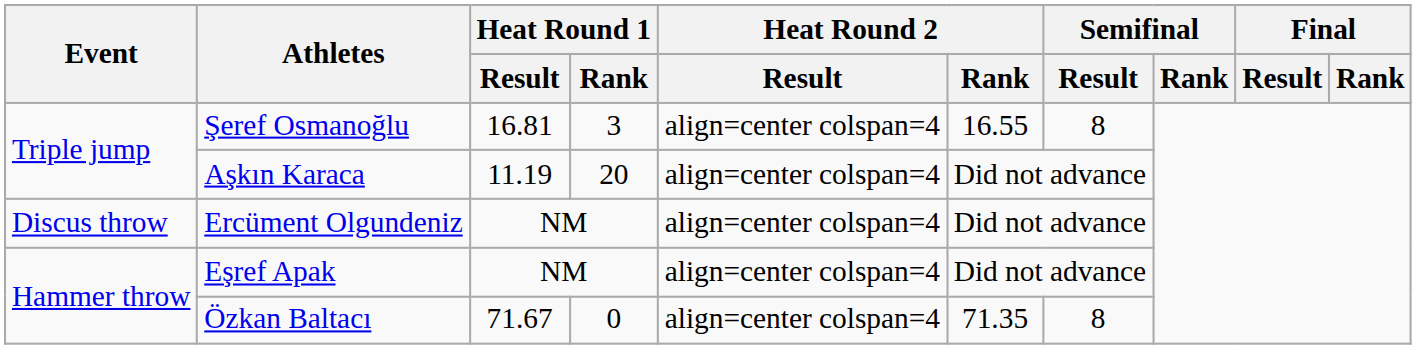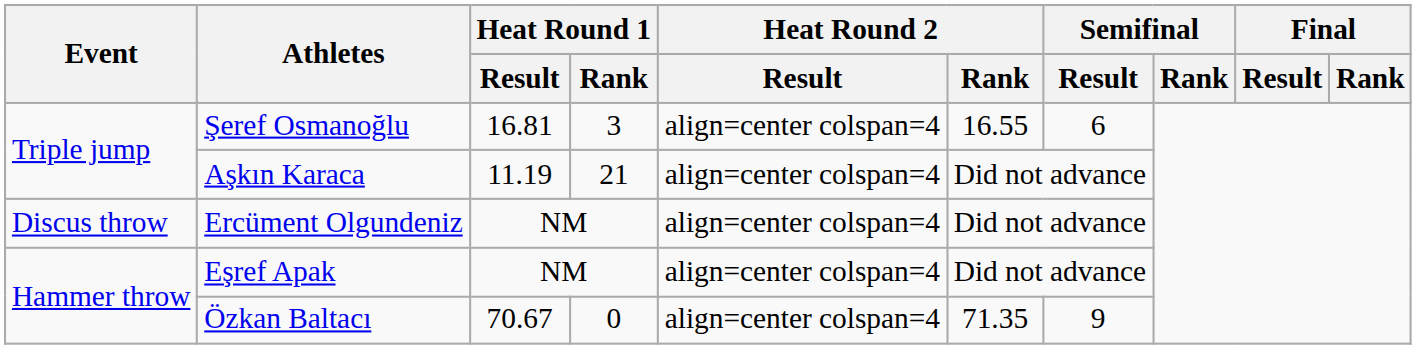(1098, 126) 8 -> (1098, 126) 6
(614, 174) 20 -> (614, 174) 21
(520, 319) 71.67 -> (520, 319) 70.67
(1098, 319) 8 -> (1098, 319) 9
